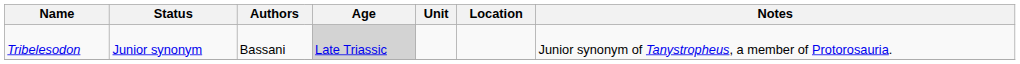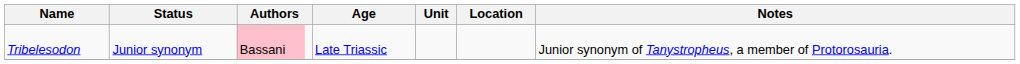(263, 49) no background -> (263, 49) pink background
(351, 49) lightgrey background -> (351, 49) no background
